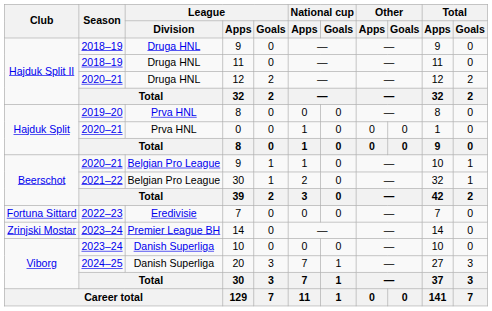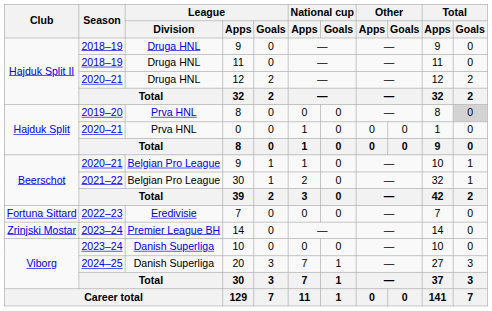(470, 113) no background -> (470, 113) lightgrey background
